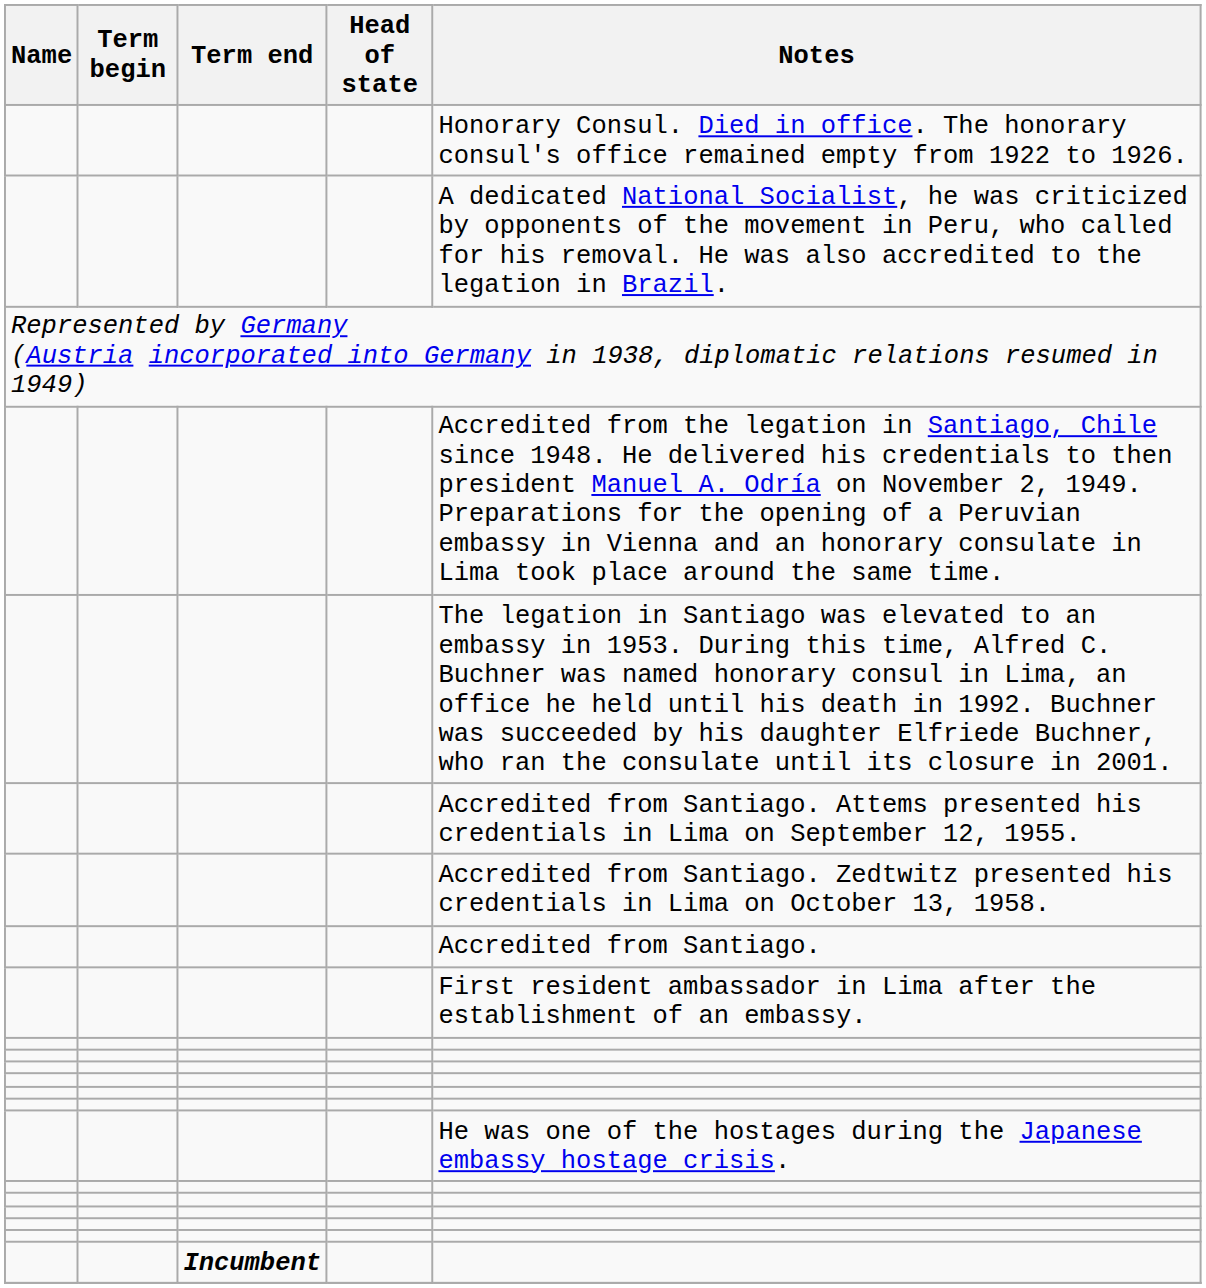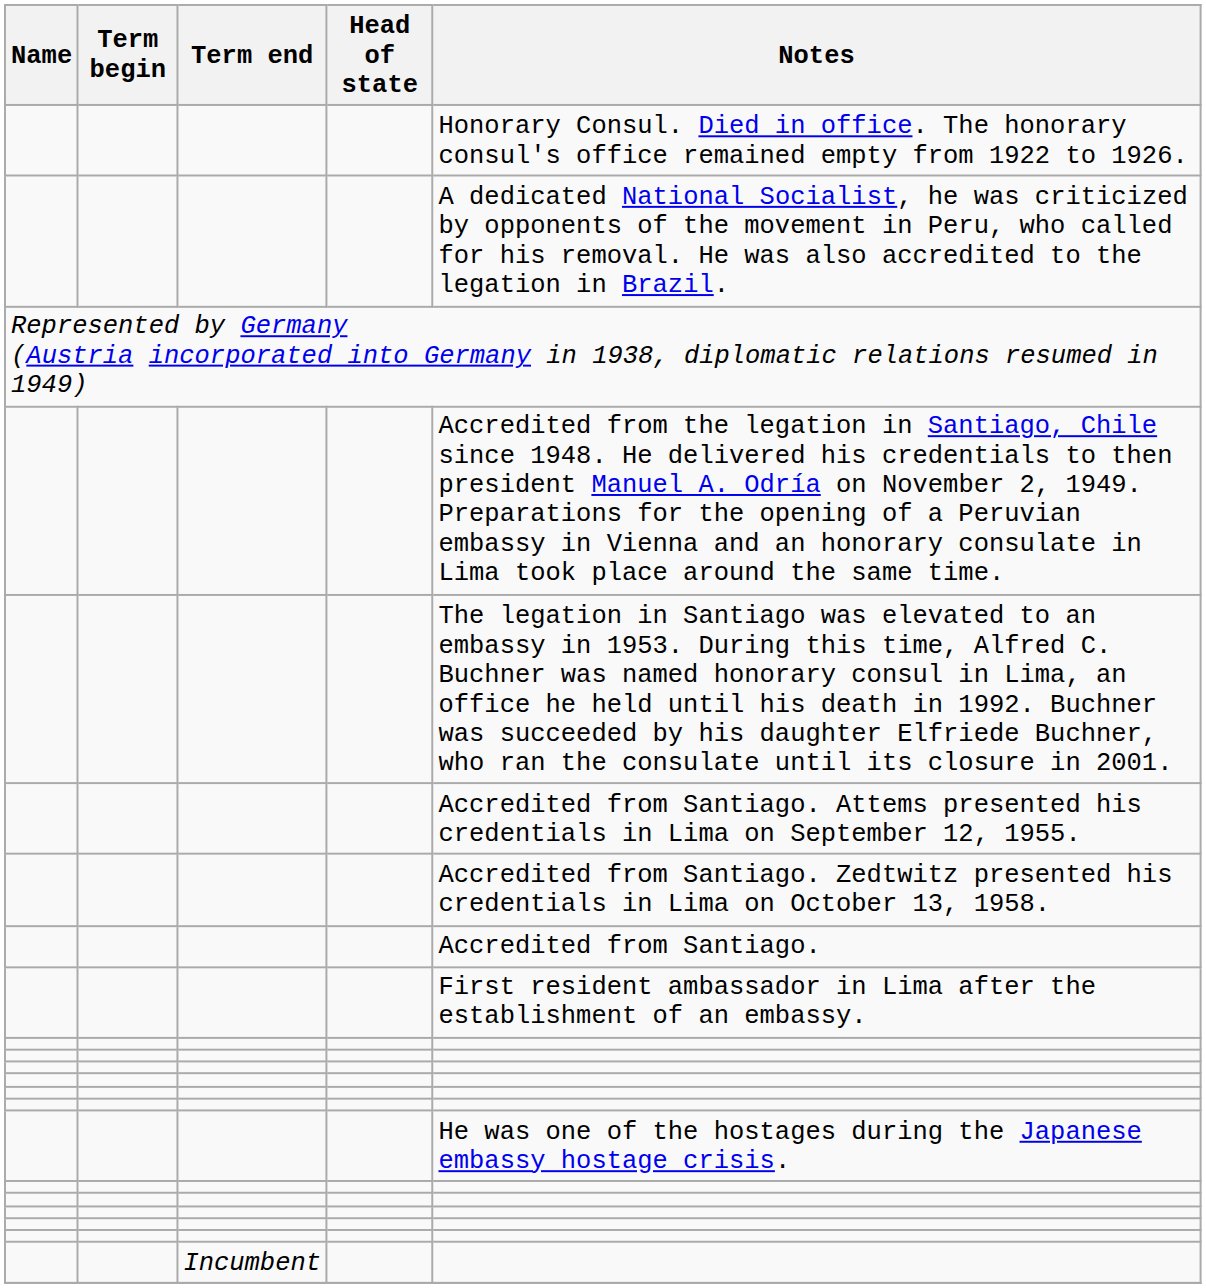(252, 1263) bold -> (252, 1263) normal
